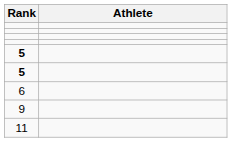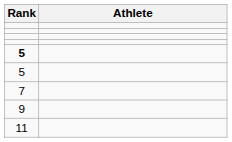(22, 72) bold -> (22, 72) normal
(22, 90) 6 -> (22, 90) 7
